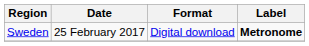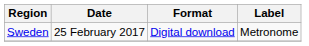(271, 31) bold -> (269, 31) normal
